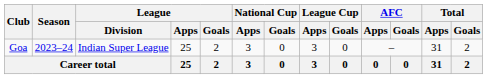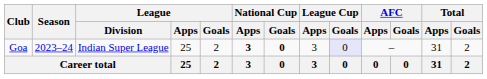(248, 47) normal -> (248, 47) bold
(282, 47) normal -> (282, 47) bold
(345, 47) no background -> (345, 47) lavender background
